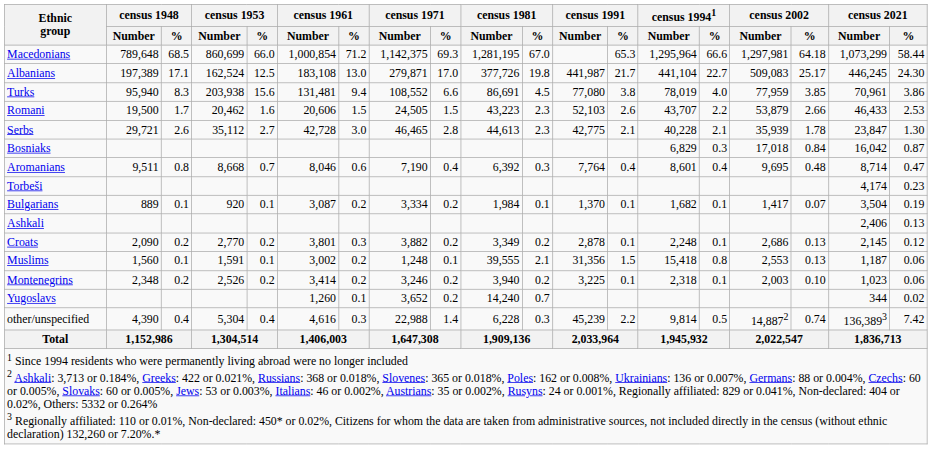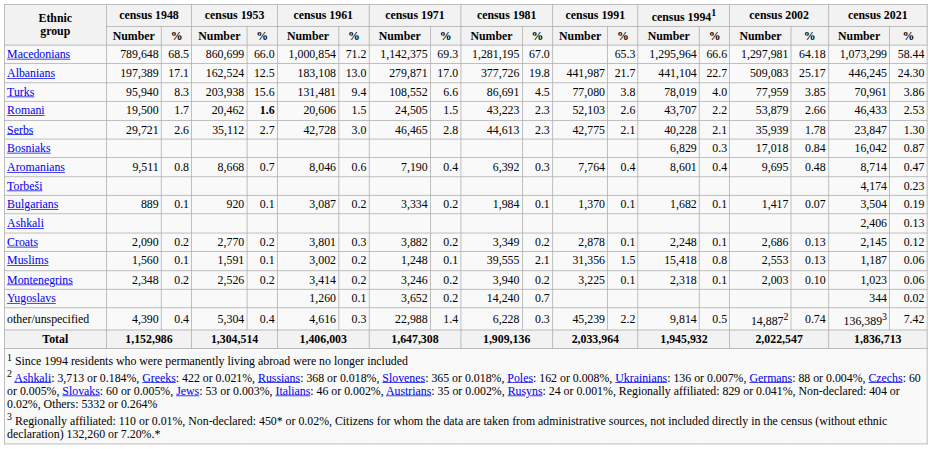(267, 110) normal -> (267, 110) bold
